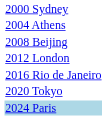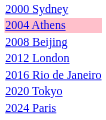(35, 25) no background -> (35, 25) pink background
(31, 108) lightblue background -> (31, 108) no background
